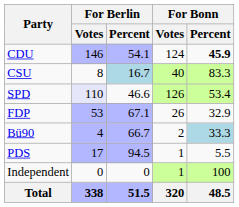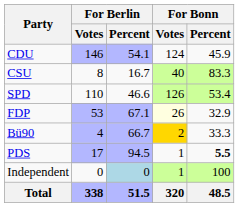(220, 53) bold -> (220, 53) normal
(139, 73) lightblue background -> (139, 73) no background
(94, 93) lavender background -> (94, 93) no background
(178, 113) no background -> (178, 113) lightyellow background
(181, 133) no background -> (181, 133) gold background
(220, 133) lightblue background -> (220, 133) no background
(223, 152) normal -> (223, 152) bold
(147, 172) no background -> (147, 172) lightblue background
